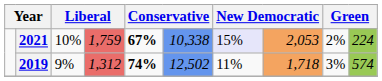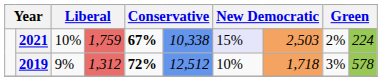(303, 40) 2,053 -> (303, 40) 2,503
(142, 64) 74% -> (142, 64) 72%
(189, 64) 12,502 -> (189, 64) 12,512
(229, 64) 11% -> (229, 64) 10%
(363, 64) 574 -> (363, 64) 578
